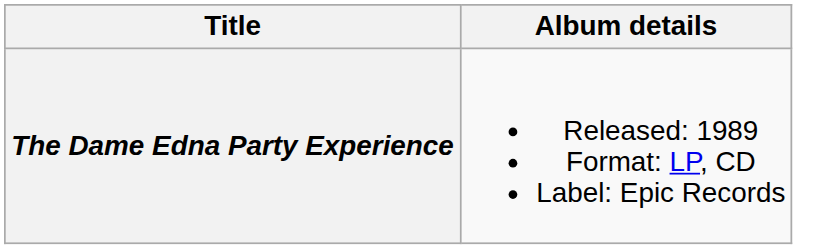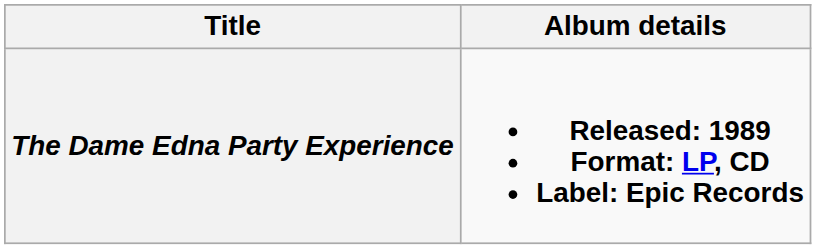(626, 162) normal -> (635, 162) bold
